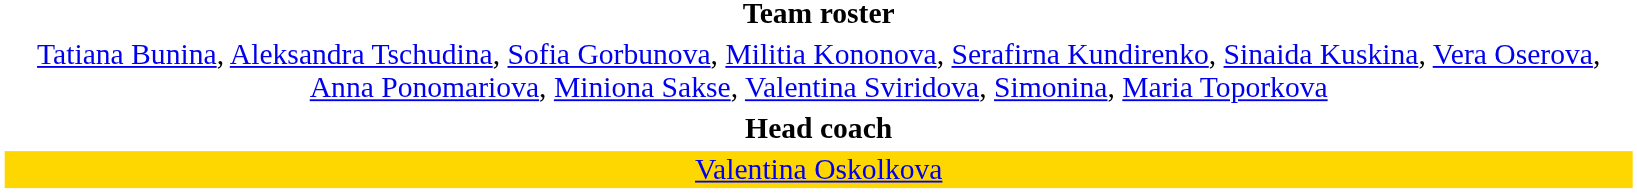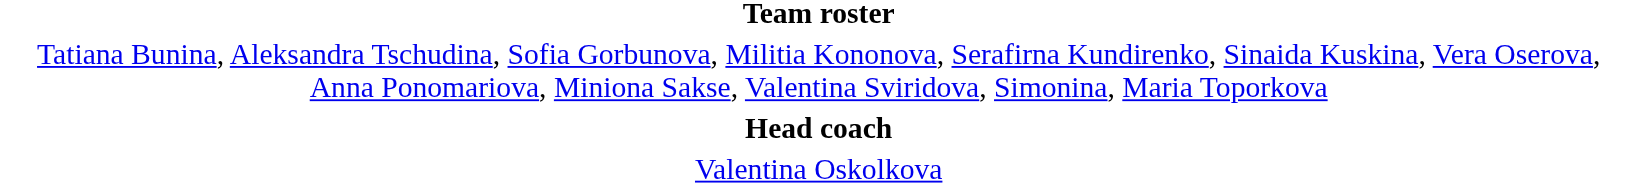(819, 169) gold background -> (819, 169) no background
